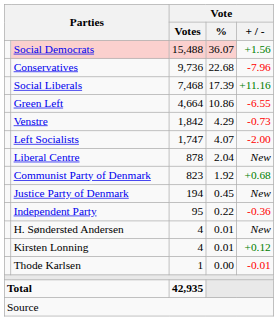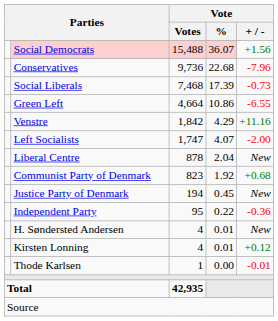(255, 85) +11.16 -> (259, 85) -0.73
(259, 121) -0.73 -> (255, 121) +11.16
